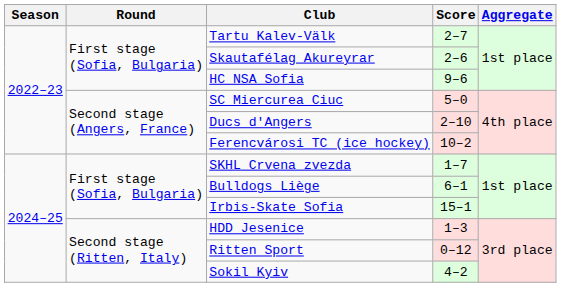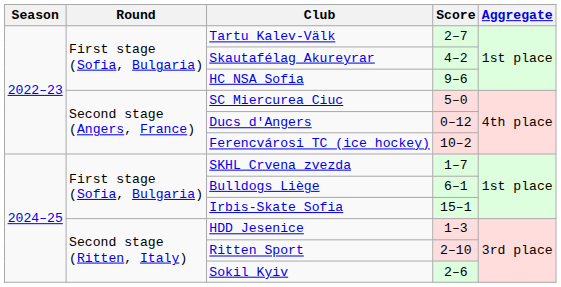(456, 58) 2–6 -> (456, 58) 4–2
(456, 122) 2–10 -> (456, 122) 0–12
(456, 251) 0–12 -> (456, 251) 2–10
(456, 272) 4–2 -> (456, 272) 2–6
